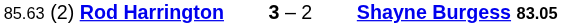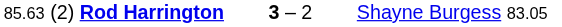(457, 12) bold -> (452, 12) normal
